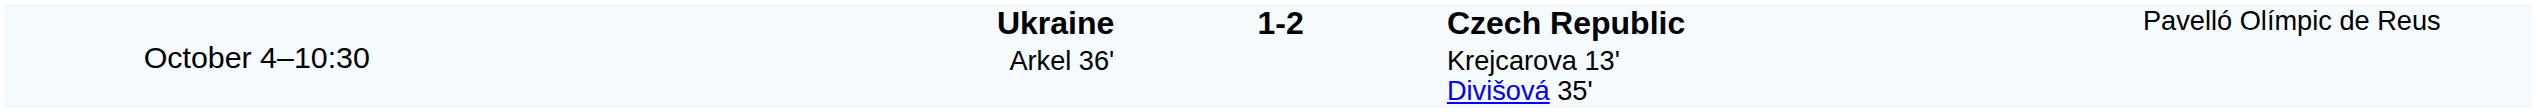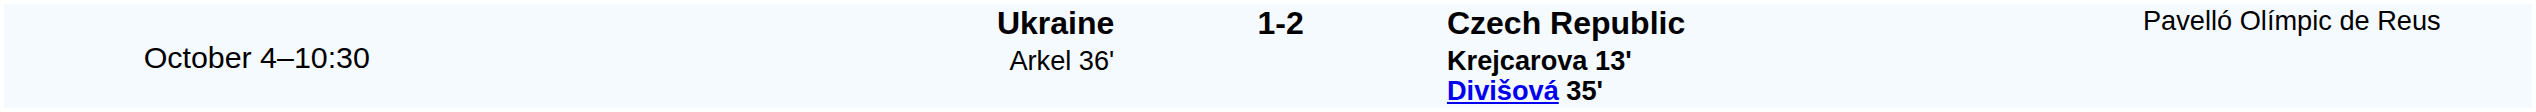(1533, 76) normal -> (1539, 76) bold
